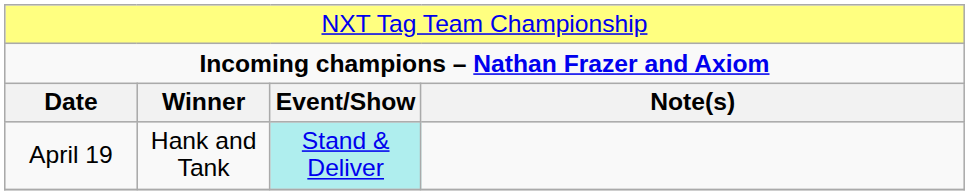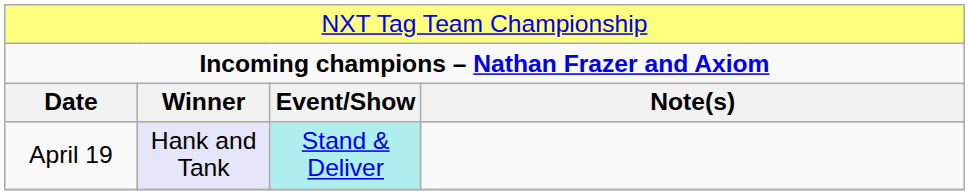(204, 155) no background -> (204, 155) lavender background
